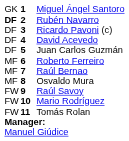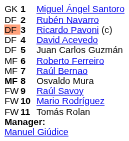(11, 19) bold -> (11, 19) normal
(11, 30) no background -> (11, 30) lightsalmon background
(11, 81) normal -> (11, 81) bold
